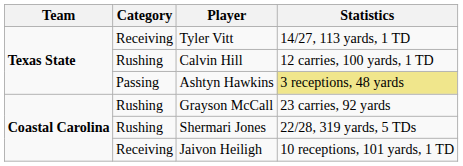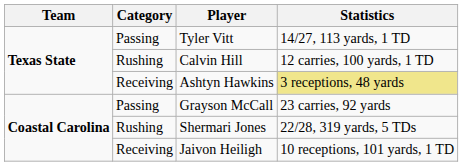(145, 38) Receiving -> (138, 38) Passing
(138, 82) Passing -> (145, 82) Receiving
(139, 105) Rushing -> (138, 105) Passing
